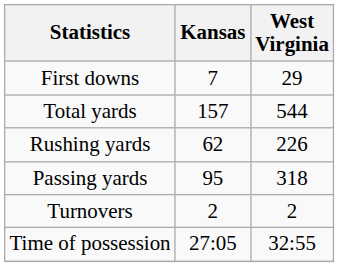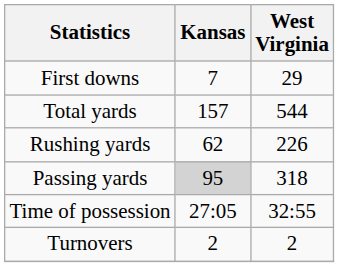(213, 177) no background -> (213, 177) lightgrey background
rows swapped: (90, 210) <-> (90, 244)
